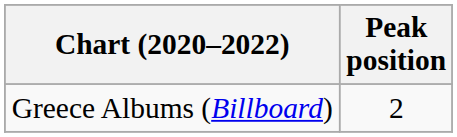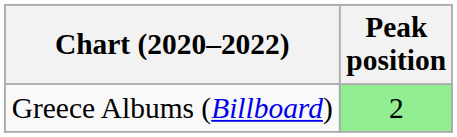(396, 107) no background -> (396, 107) lightgreen background
